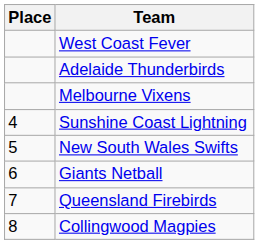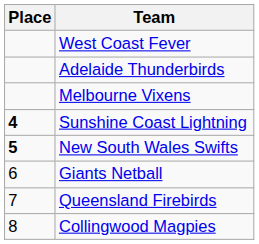(13, 122) normal -> (13, 122) bold
(13, 148) normal -> (13, 148) bold
